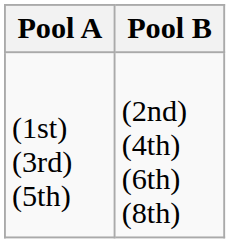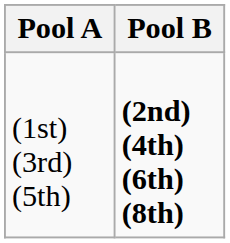(154, 161) normal -> (156, 161) bold
